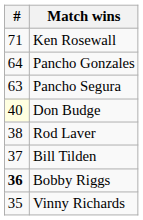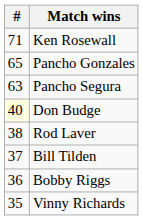(15, 63) 64 -> (15, 63) 65
(15, 180) bold -> (15, 180) normal
